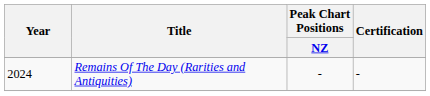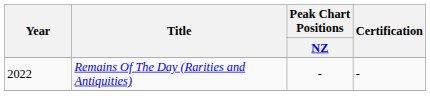(20, 74) 2024 -> (20, 74) 2022
